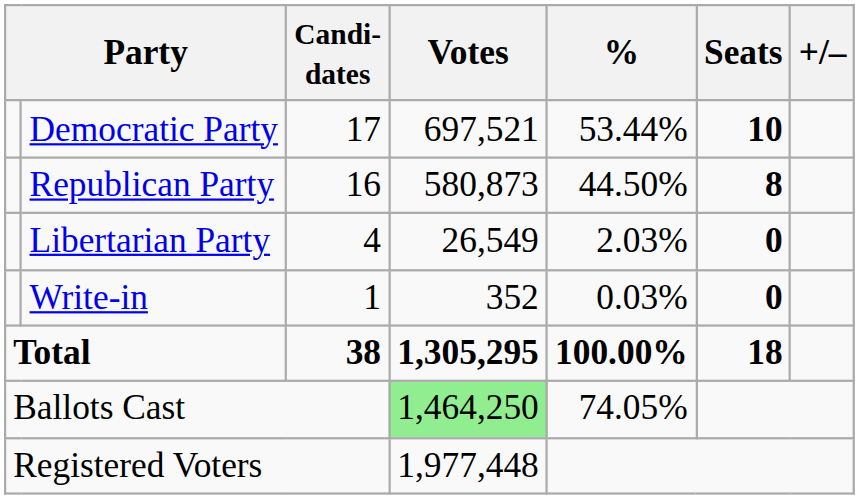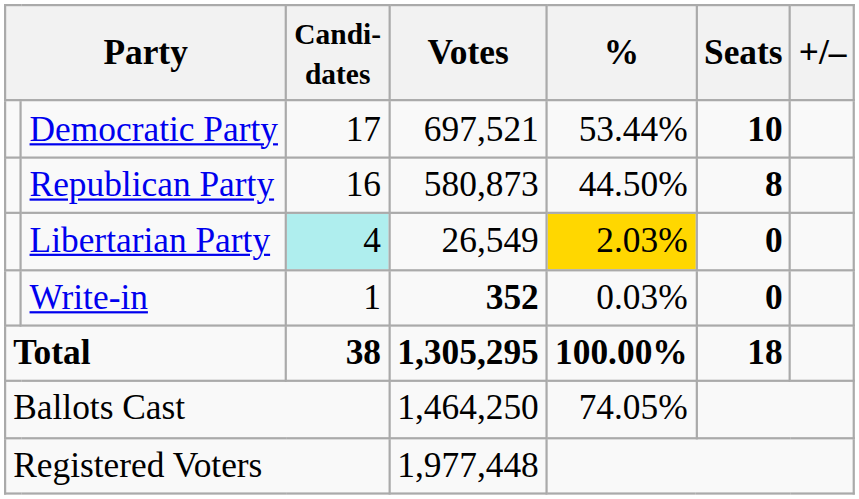(372, 240) no background -> (372, 240) paleturquoise background
(642, 240) no background -> (642, 240) gold background
(512, 296) normal -> (512, 296) bold
(468, 408) lightgreen background -> (468, 408) no background
